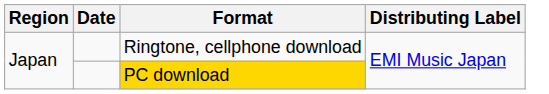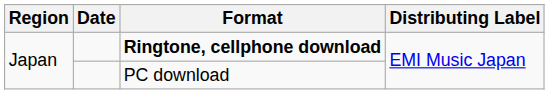(243, 46) normal -> (252, 46) bold
(177, 74) gold background -> (177, 74) no background
